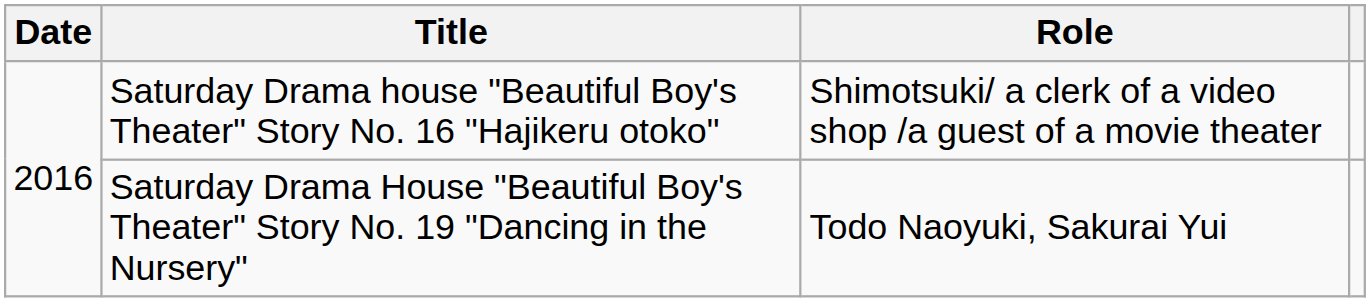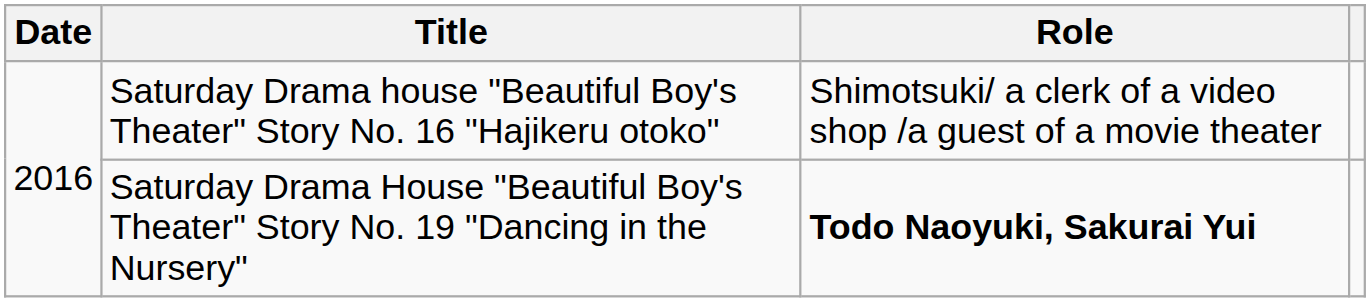(1018, 227) normal -> (1033, 227) bold
